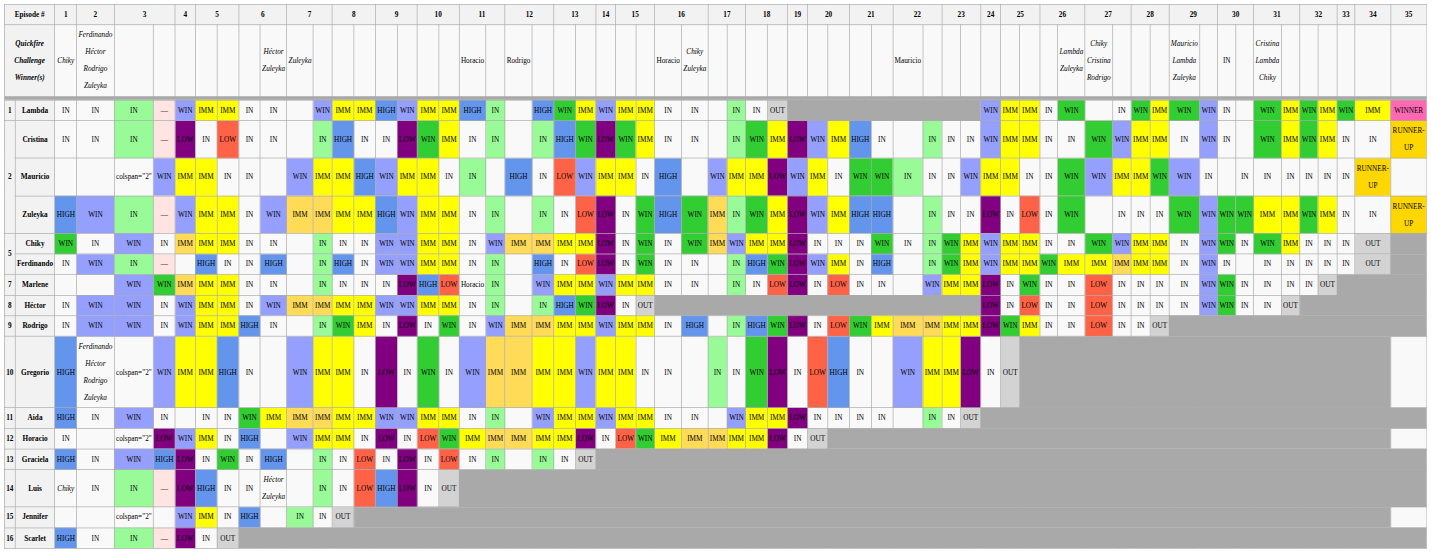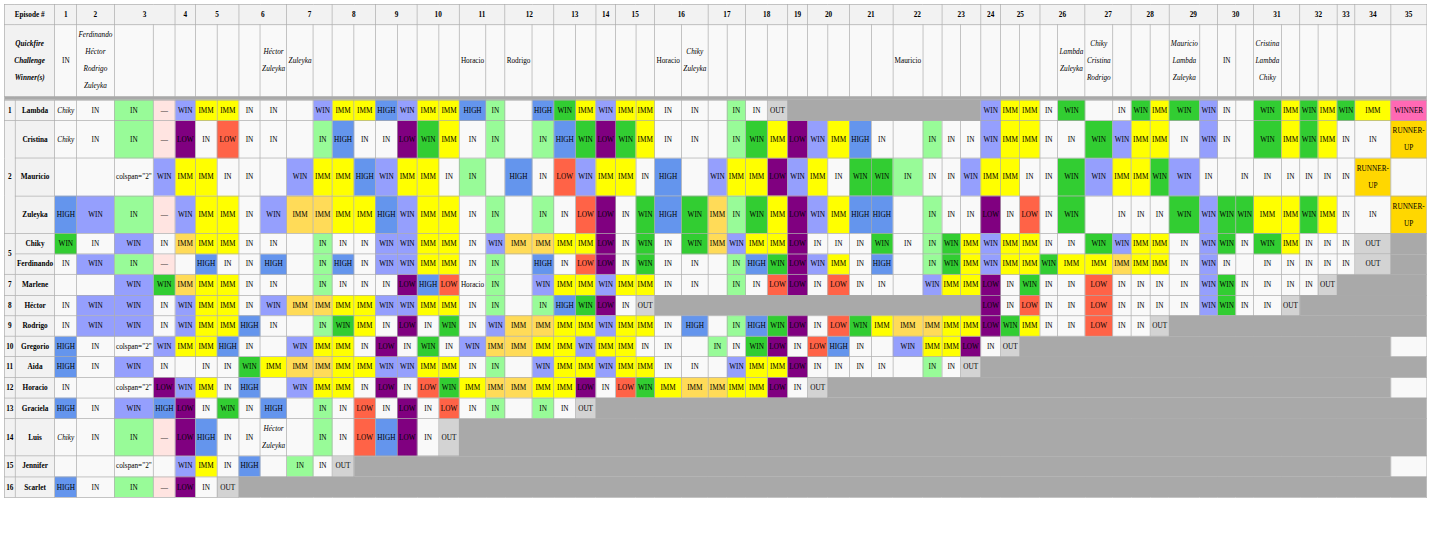(66, 60) Chiky -> (66, 60) IN
(66, 110) IN -> (66, 110) Chiky
(66, 139) IN -> (66, 139) Chiky
(95, 372) Ferdinando Héctor Rodrigo Zuleyka -> (95, 346) IN
